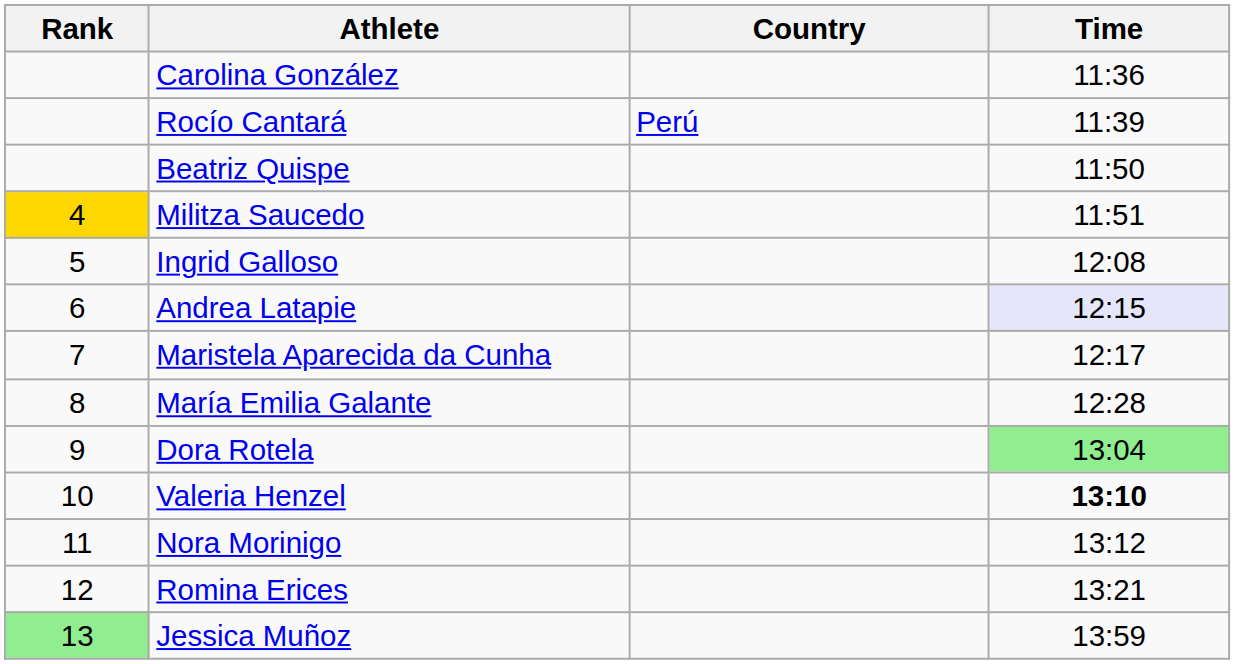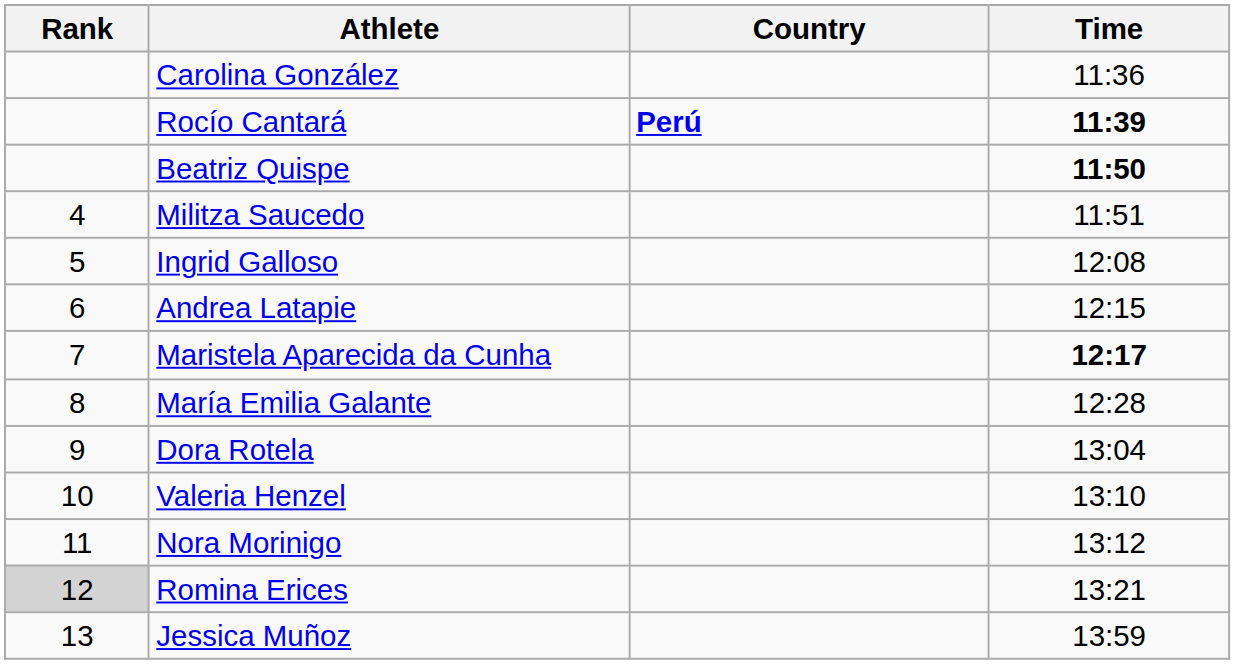(667, 122) normal -> (669, 122) bold
(1109, 122) normal -> (1109, 122) bold
(1109, 169) normal -> (1109, 169) bold
(77, 215) gold background -> (77, 215) no background
(1109, 309) lavender background -> (1109, 309) no background
(1109, 355) normal -> (1109, 355) bold
(1109, 449) lightgreen background -> (1109, 449) no background
(1109, 495) bold -> (1109, 495) normal
(77, 589) no background -> (77, 589) lightgrey background
(77, 635) lightgreen background -> (77, 635) no background
